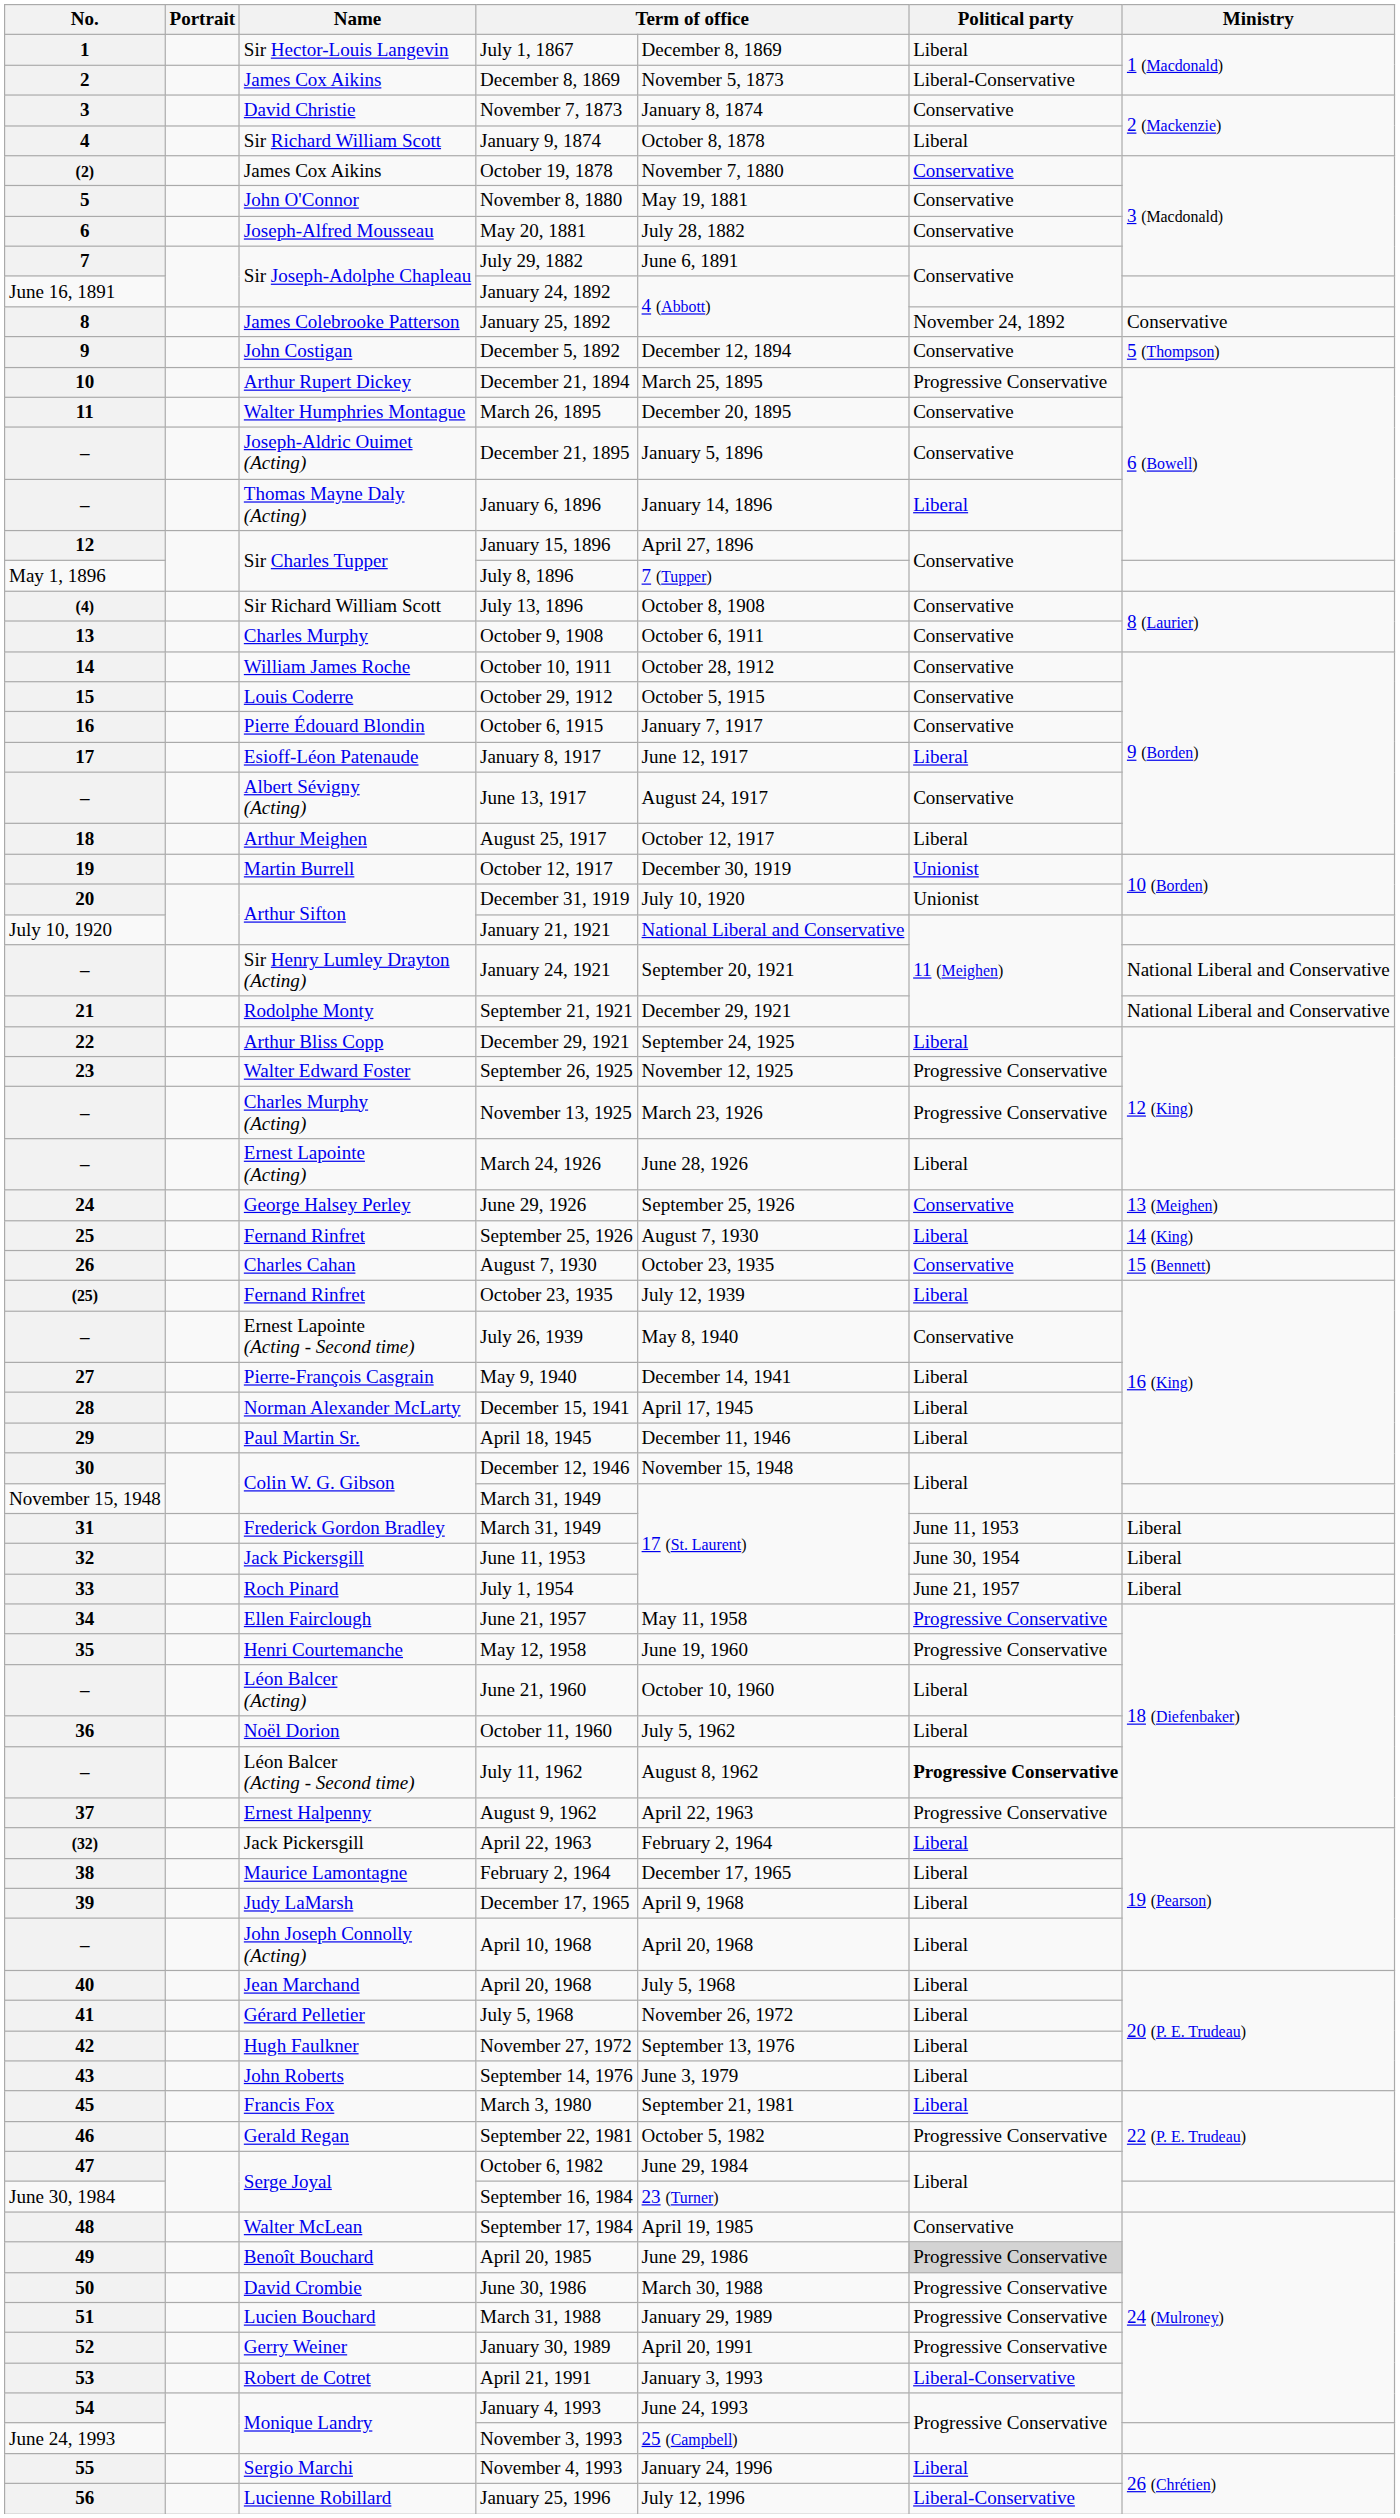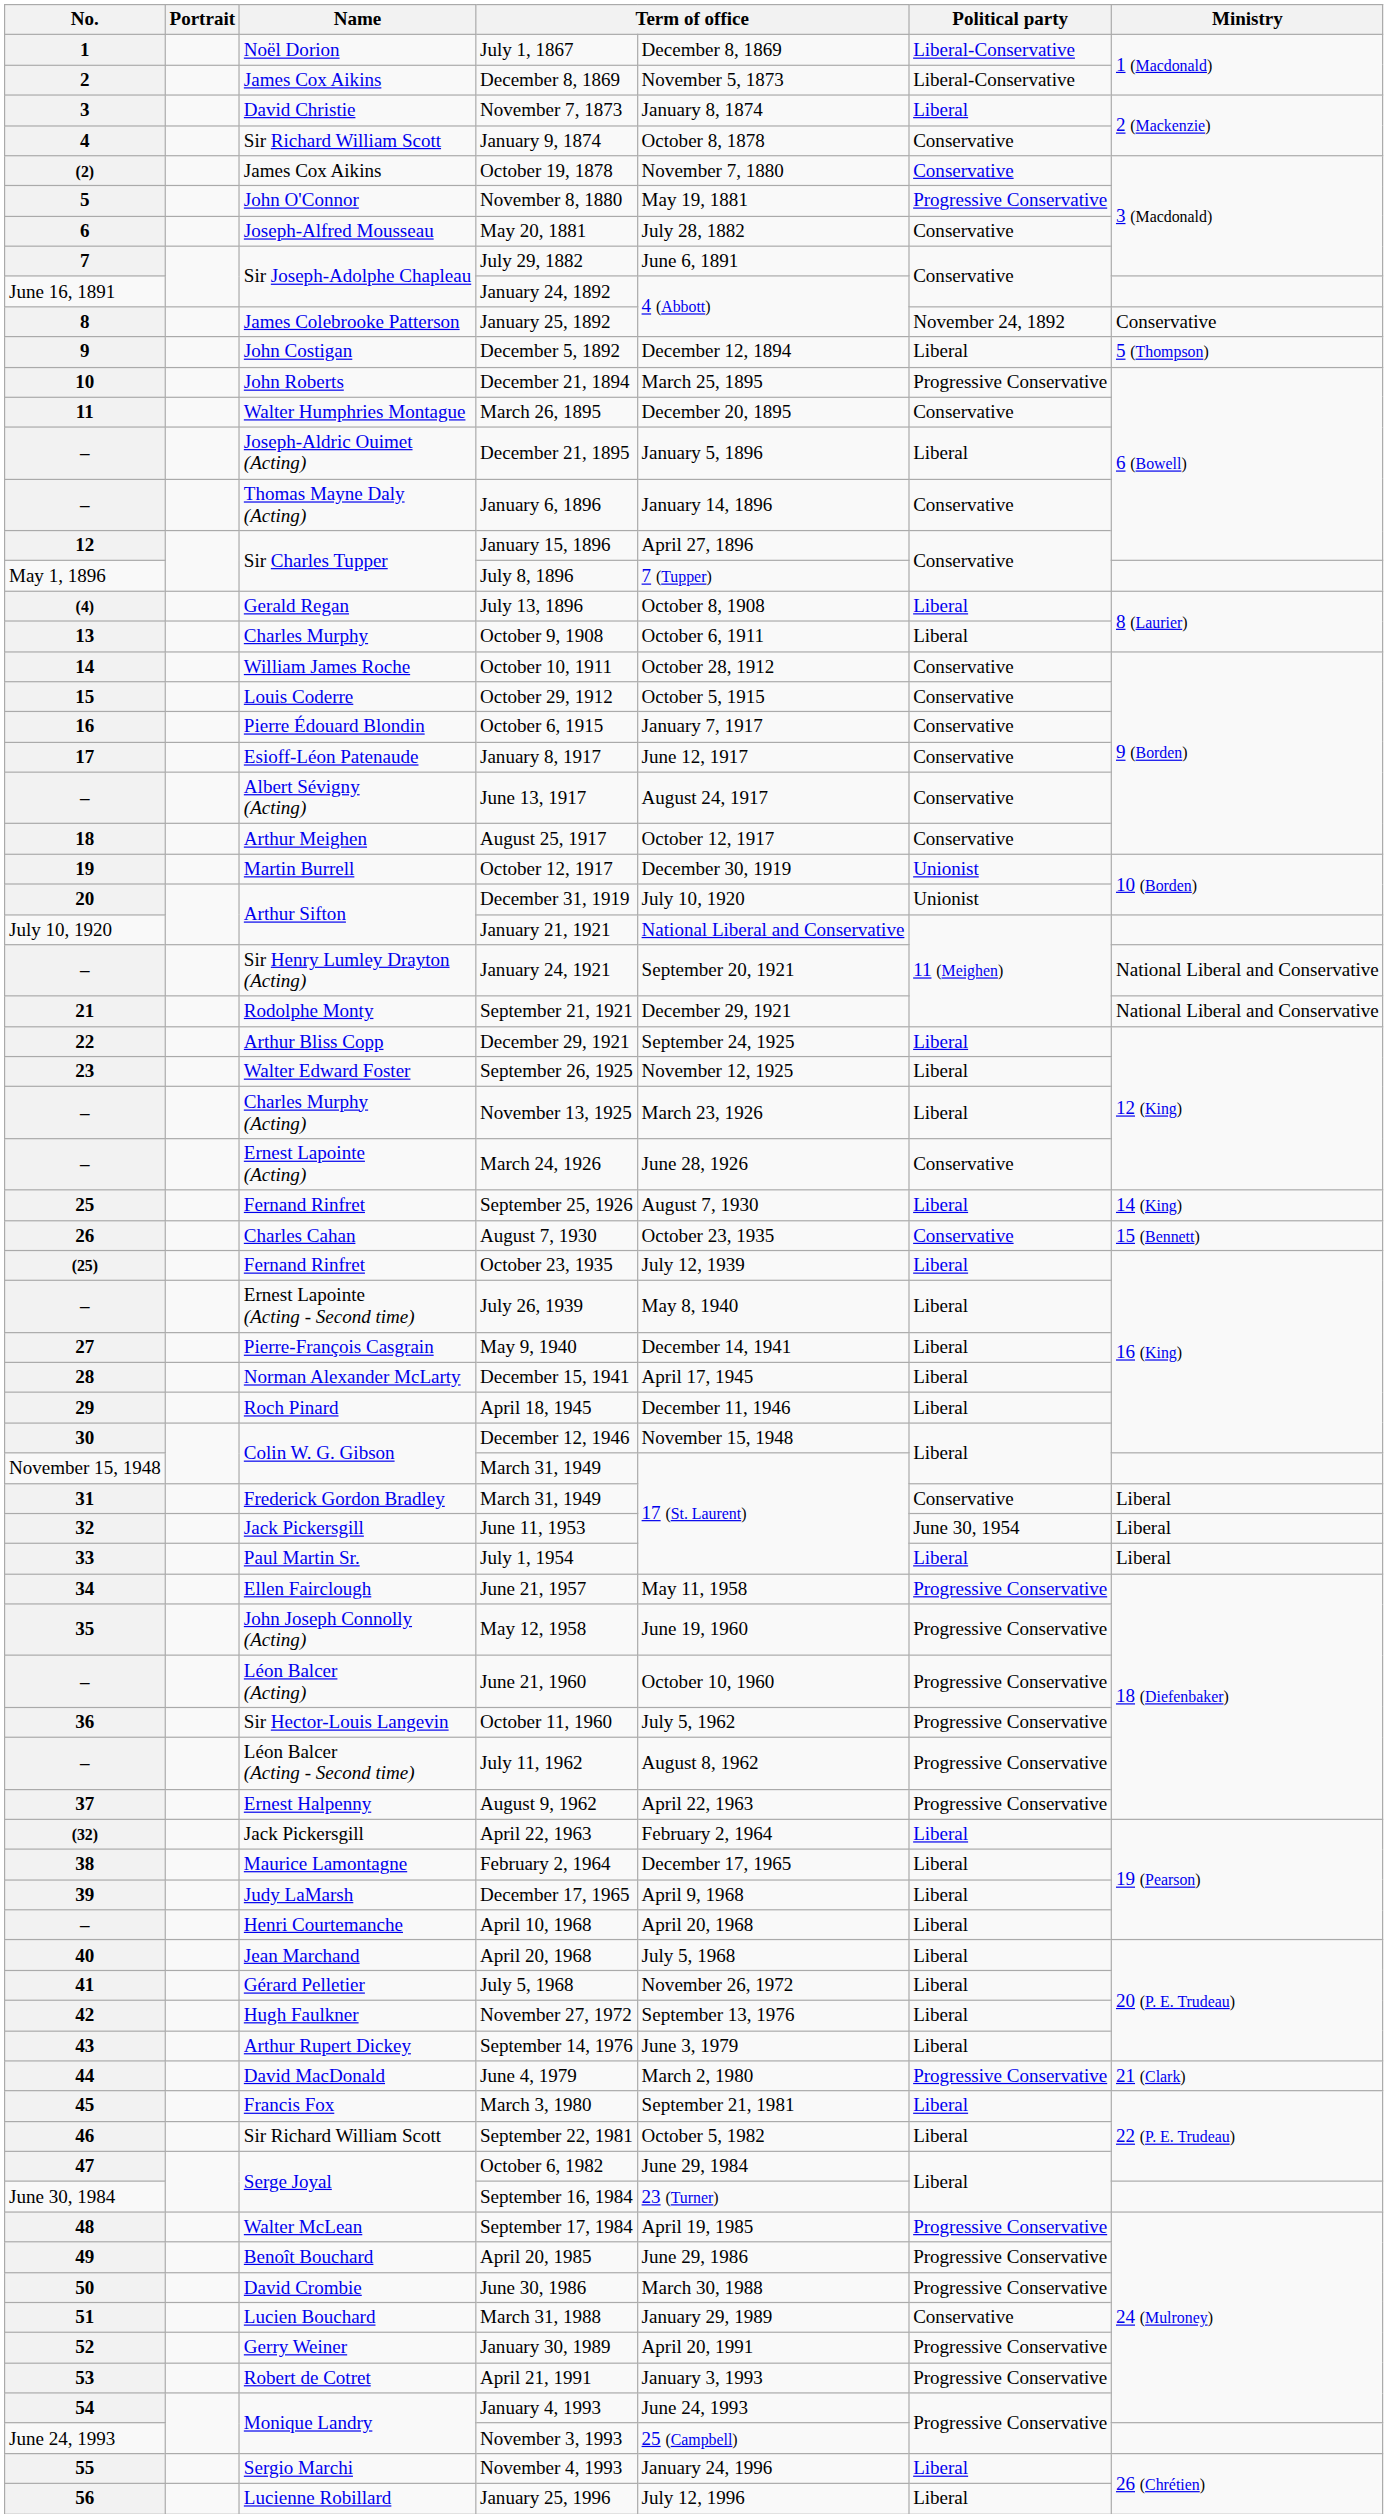(346, 49) Sir Hector-Louis Langevin -> (292, 49) Noël Dorion
(941, 49) Liberal -> (994, 49) Liberal-Conservative
(963, 110) Conservative -> (941, 110) Liberal
(941, 140) Liberal -> (963, 140) Conservative
(963, 200) Conservative -> (1010, 200) Progressive Conservative
(963, 351) Conservative -> (941, 351) Liberal
(327, 381) Arthur Rupert Dickey -> (294, 381) John Roberts
(963, 453) Conservative -> (941, 453) Liberal
(941, 504) Liberal -> (963, 504) Conservative
(342, 605) Sir Richard William Scott -> (296, 605) Gerald Regan
(963, 605) Conservative -> (941, 605) Liberal
(963, 636) Conservative -> (941, 636) Liberal
(941, 756) Liberal -> (963, 756) Conservative
(941, 838) Liberal -> (963, 838) Conservative
(1010, 1071) Progressive Conservative -> (941, 1071) Liberal
(1010, 1112) Progressive Conservative -> (941, 1112) Liberal
(941, 1164) Liberal -> (963, 1164) Conservative
- row: (85, 1204)
(963, 1336) Conservative -> (941, 1306) Liberal
(302, 1437) Paul Martin Sr. -> (291, 1407) Roch Pinard
(966, 1528) June 11, 1953 -> (963, 1498) Conservative
(291, 1588) Roch Pinard -> (302, 1558) Paul Martin Sr.
(966, 1588) June 21, 1957 -> (941, 1558) Liberal
(323, 1649) Henri Courtemanche -> (328, 1629) John Joseph Connolly (Acting)
(941, 1690) Liberal -> (1010, 1681) Progressive Conservative
(292, 1730) Noël Dorion -> (346, 1722) Sir Hector-Louis Langevin
(941, 1730) Liberal -> (1010, 1722) Progressive Conservative
(1016, 1771) bold -> (1010, 1763) normal
(328, 1944) John Joseph Connolly (Acting) -> (323, 1924) Henri Courtemanche
(294, 2075) John Roberts -> (327, 2045) Arthur Rupert Dickey
+ row: (85, 2075)
(296, 2136) Gerald Regan -> (342, 2136) Sir Richard William Scott
(1010, 2136) Progressive Conservative -> (941, 2136) Liberal
(963, 2226) Conservative -> (1010, 2226) Progressive Conservative
(1010, 2256) lightgrey background -> (1010, 2256) no background
(1010, 2317) Progressive Conservative -> (963, 2317) Conservative
(994, 2377) Liberal-Conservative -> (1010, 2377) Progressive Conservative
(994, 2498) Liberal-Conservative -> (941, 2498) Liberal
